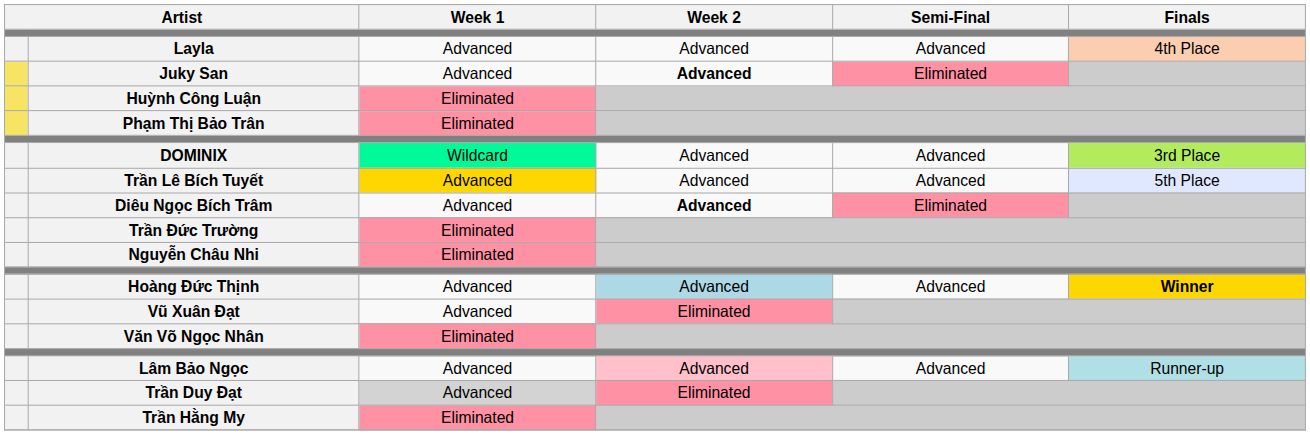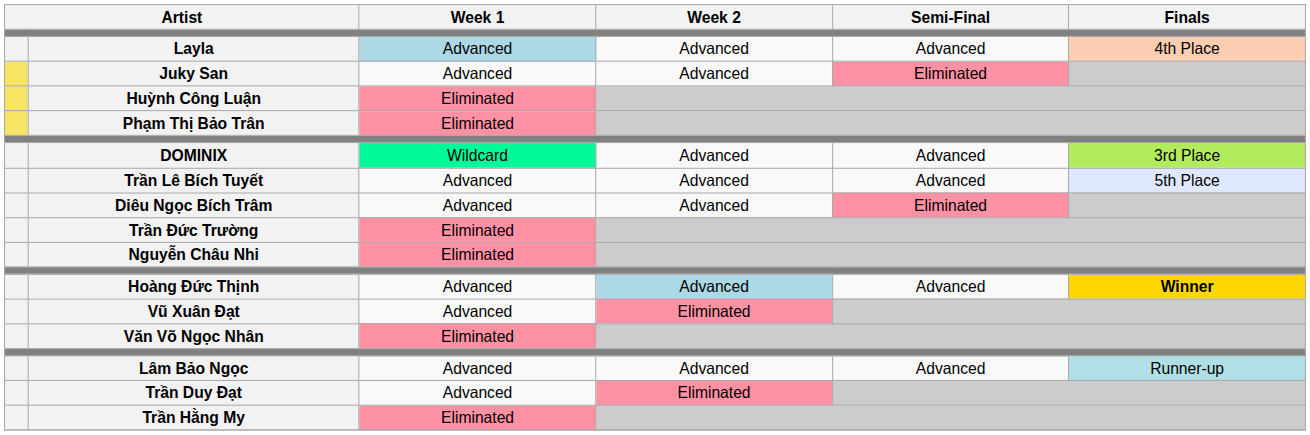(478, 49) no background -> (478, 49) lightblue background
(714, 74) bold -> (714, 74) normal
(478, 180) gold background -> (478, 180) no background
(714, 205) bold -> (714, 205) normal
(714, 368) pink background -> (714, 368) no background
(478, 393) lightgrey background -> (478, 393) no background
